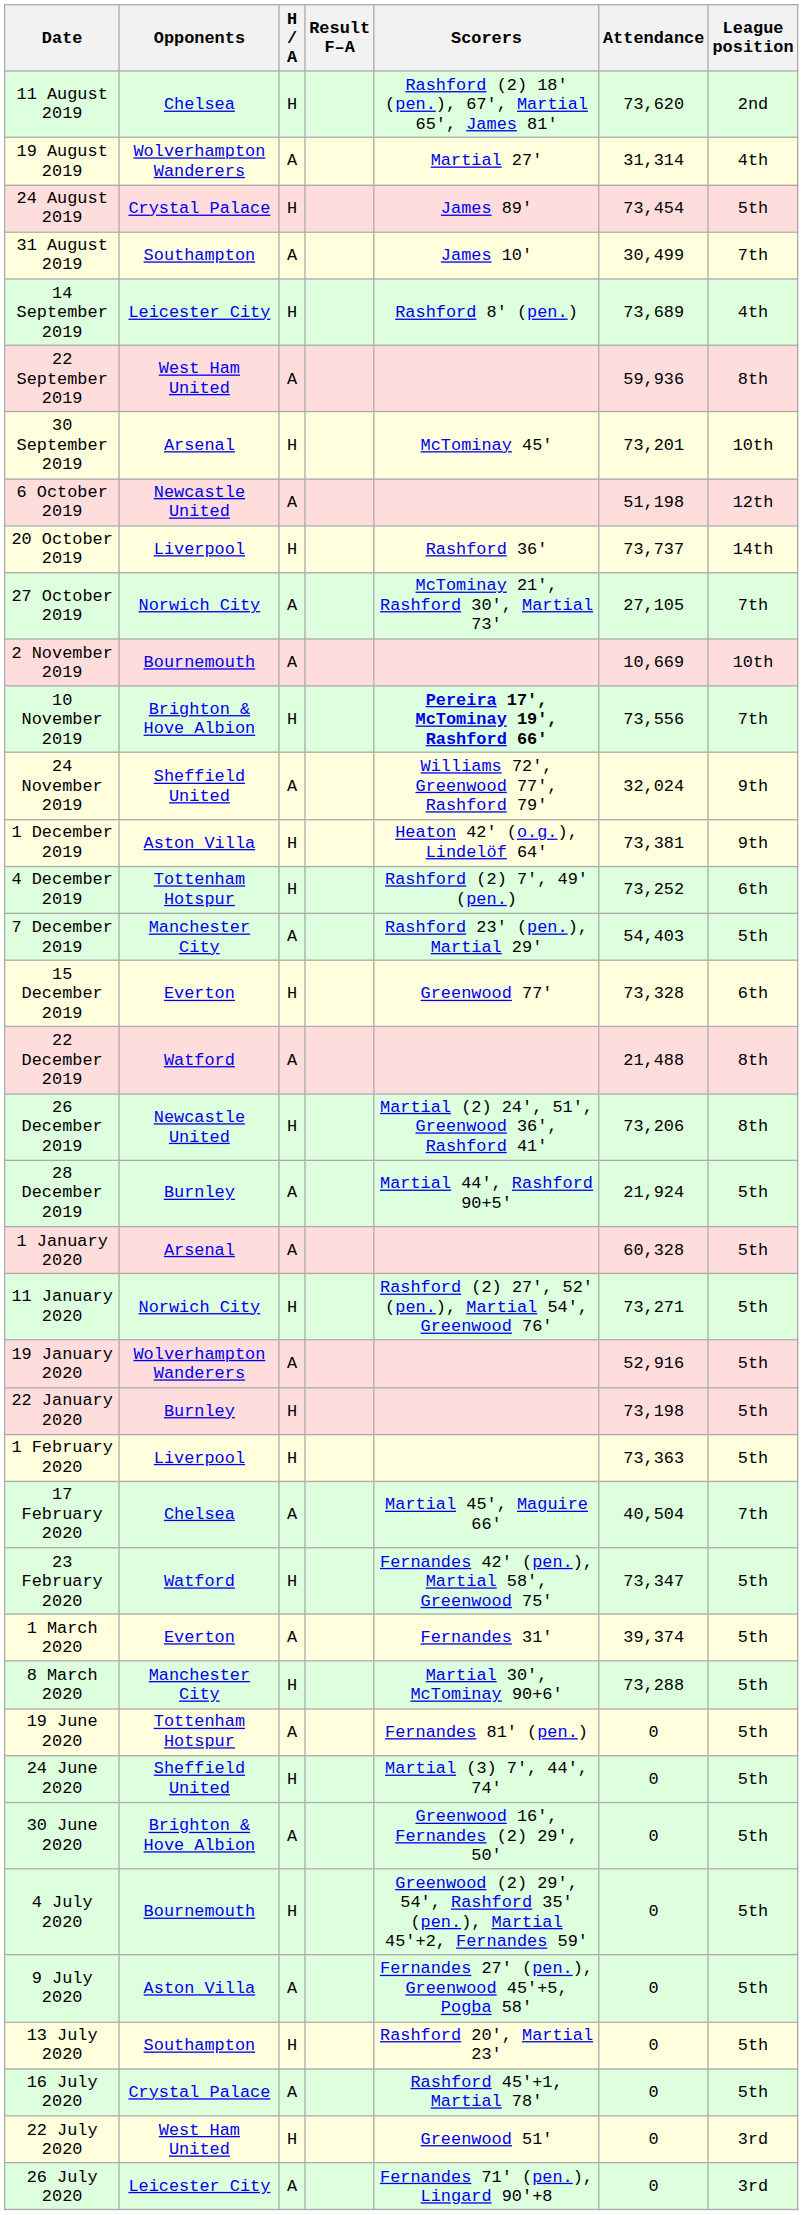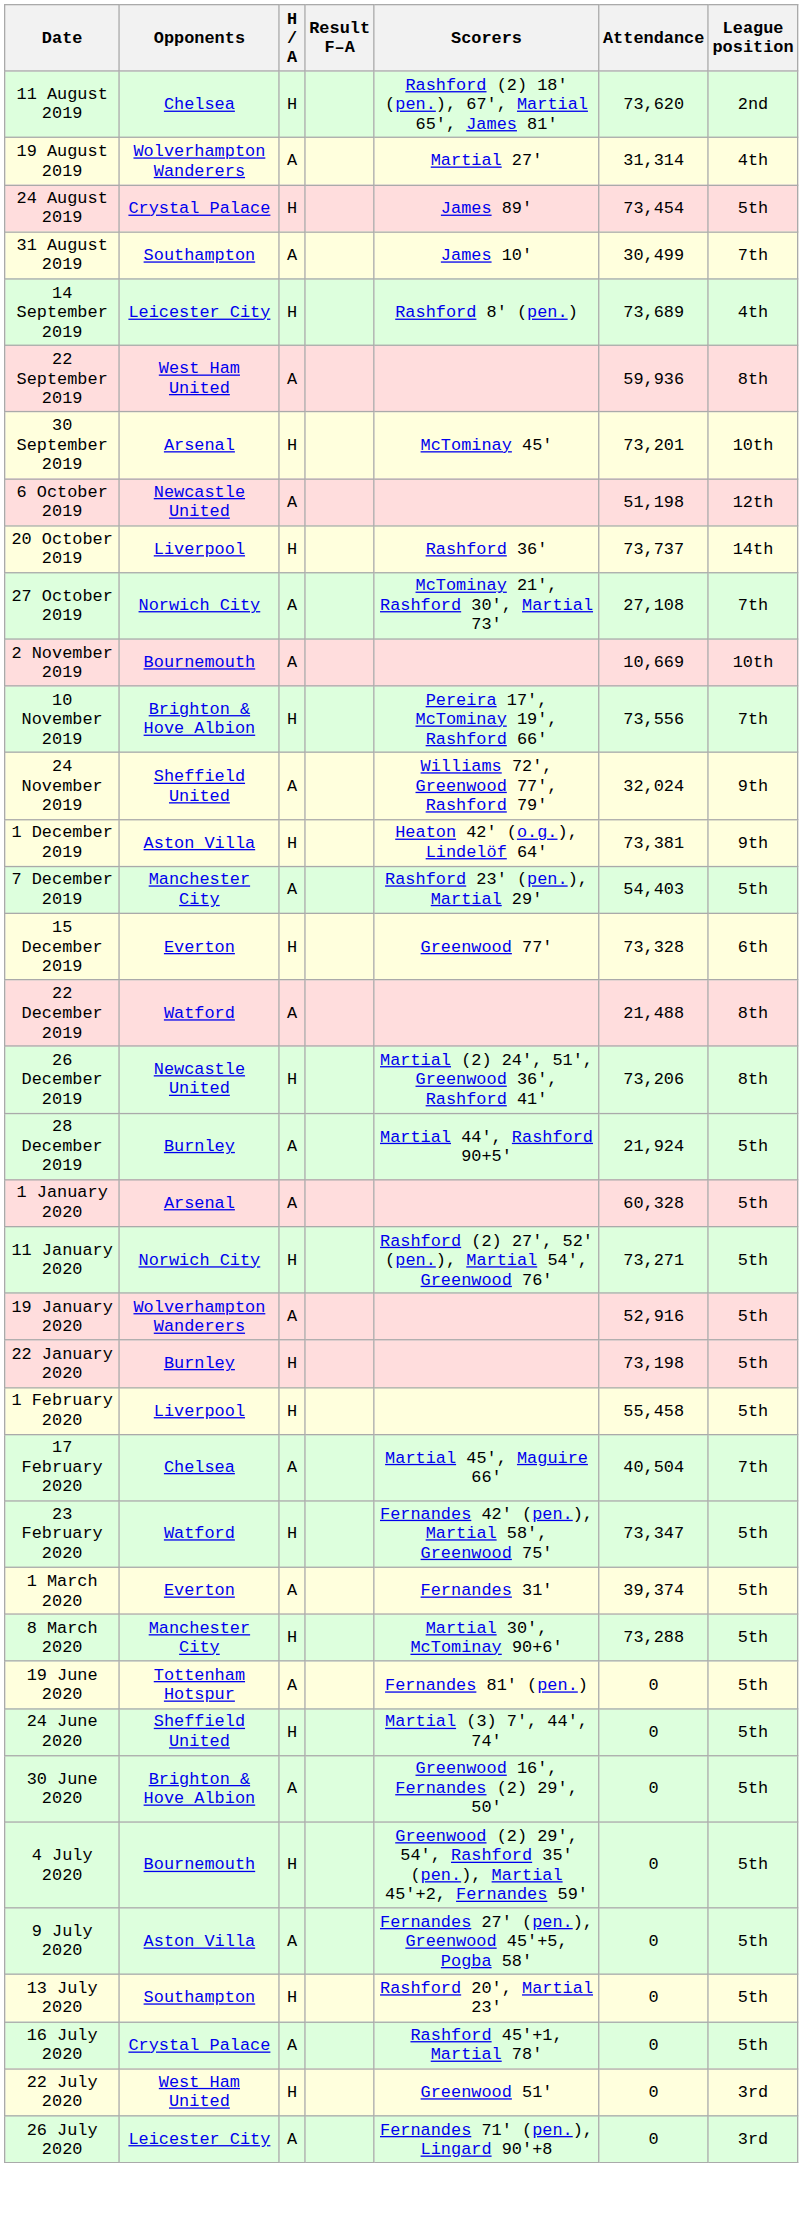(654, 606) 27,105 -> (654, 606) 27,108
(487, 719) bold -> (487, 719) normal
- row: (62, 890)
(654, 1458) 73,363 -> (654, 1411) 55,458
